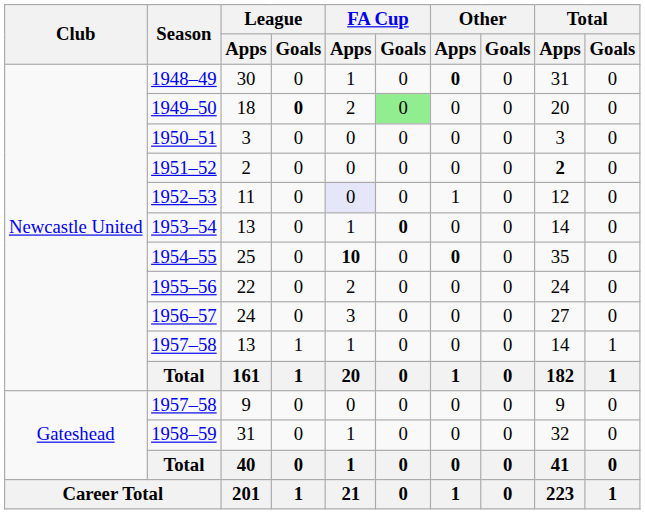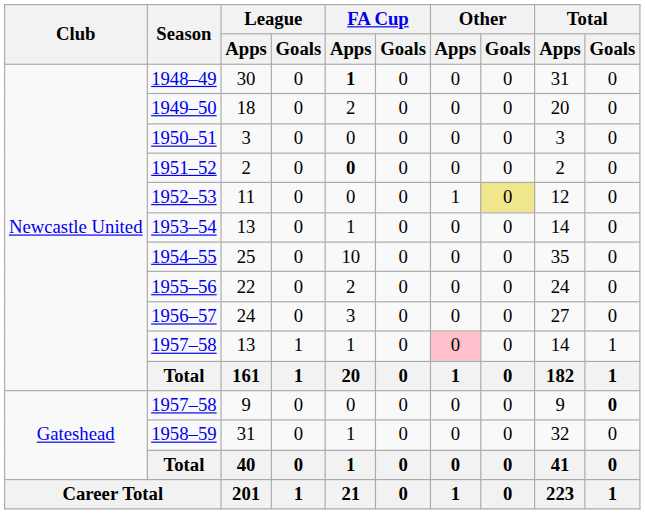(351, 78) normal -> (351, 78) bold
(455, 78) bold -> (455, 78) normal
(298, 108) bold -> (298, 108) normal
(403, 108) lightgreen background -> (403, 108) no background
(351, 167) normal -> (351, 167) bold
(560, 167) bold -> (560, 167) normal
(351, 197) lavender background -> (351, 197) no background
(508, 197) no background -> (508, 197) khaki background
(403, 227) bold -> (403, 227) normal
(351, 256) bold -> (351, 256) normal
(455, 256) bold -> (455, 256) normal
(455, 345) no background -> (455, 345) pink background
(612, 405) normal -> (612, 405) bold
